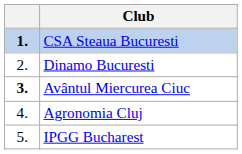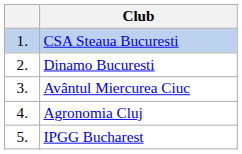(22, 40) bold -> (22, 40) normal
(22, 88) bold -> (22, 88) normal
